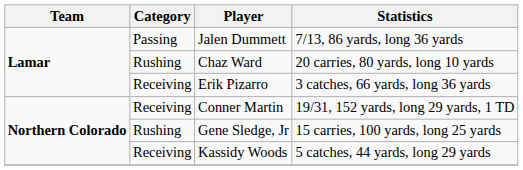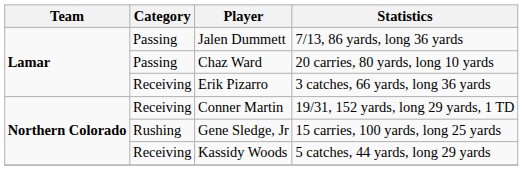(157, 61) Rushing -> (155, 61) Passing
